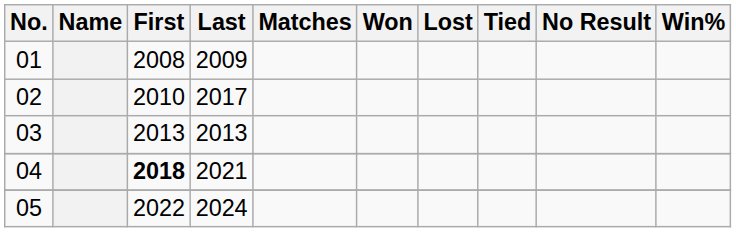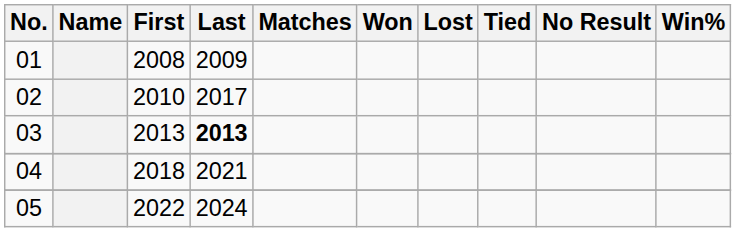(222, 134) normal -> (222, 134) bold
(159, 171) bold -> (159, 171) normal
